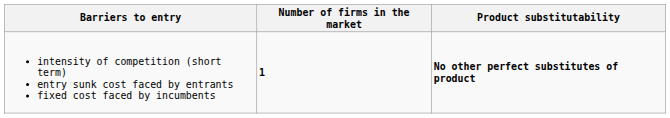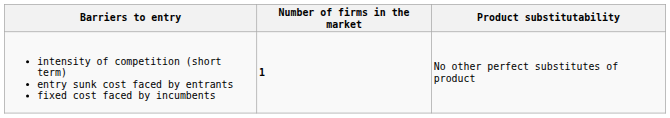(526, 73) bold -> (526, 73) normal
